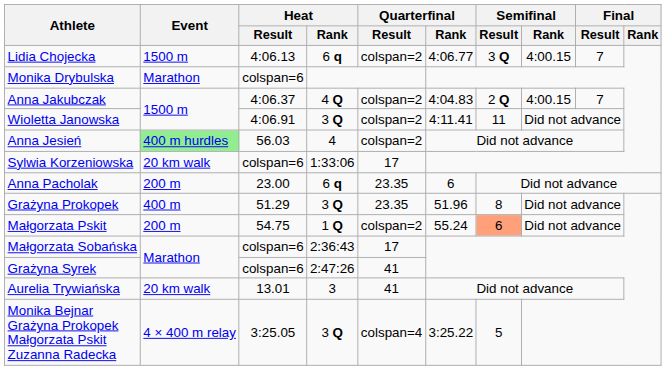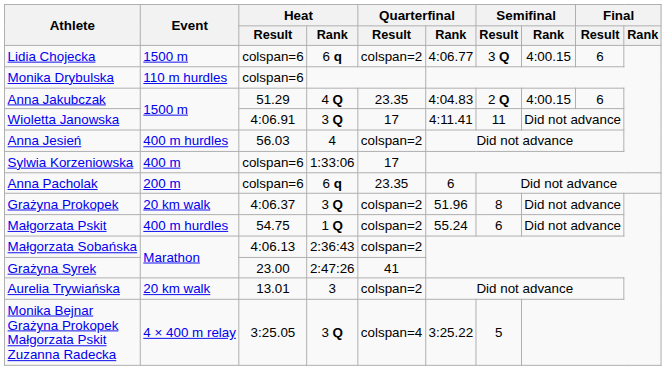(273, 57) 4:06.13 -> (273, 57) colspan=6
(600, 57) 7 -> (600, 57) 6
(172, 78) Marathon -> (185, 78) 110 m hurdles
(273, 99) 4:06.37 -> (273, 99) 51.29
(392, 99) colspan=2 -> (392, 99) 23.35
(600, 99) 7 -> (600, 99) 6
(392, 120) colspan=2 -> (392, 120) 17
(186, 141) lightgreen background -> (186, 141) no background
(177, 162) 20 km walk -> (162, 162) 400 m
(273, 184) 23.00 -> (273, 184) colspan=6
(162, 205) 400 m -> (177, 205) 20 km walk
(273, 205) 51.29 -> (273, 205) 4:06.37
(392, 205) 23.35 -> (392, 205) colspan=2
(162, 226) 200 m -> (186, 226) 400 m hurdles
(499, 226) lightsalmon background -> (499, 226) no background
(273, 247) colspan=6 -> (273, 247) 4:06.13
(392, 247) 17 -> (392, 247) colspan=2
(273, 268) colspan=6 -> (273, 268) 23.00
(392, 289) 41 -> (392, 289) colspan=2
